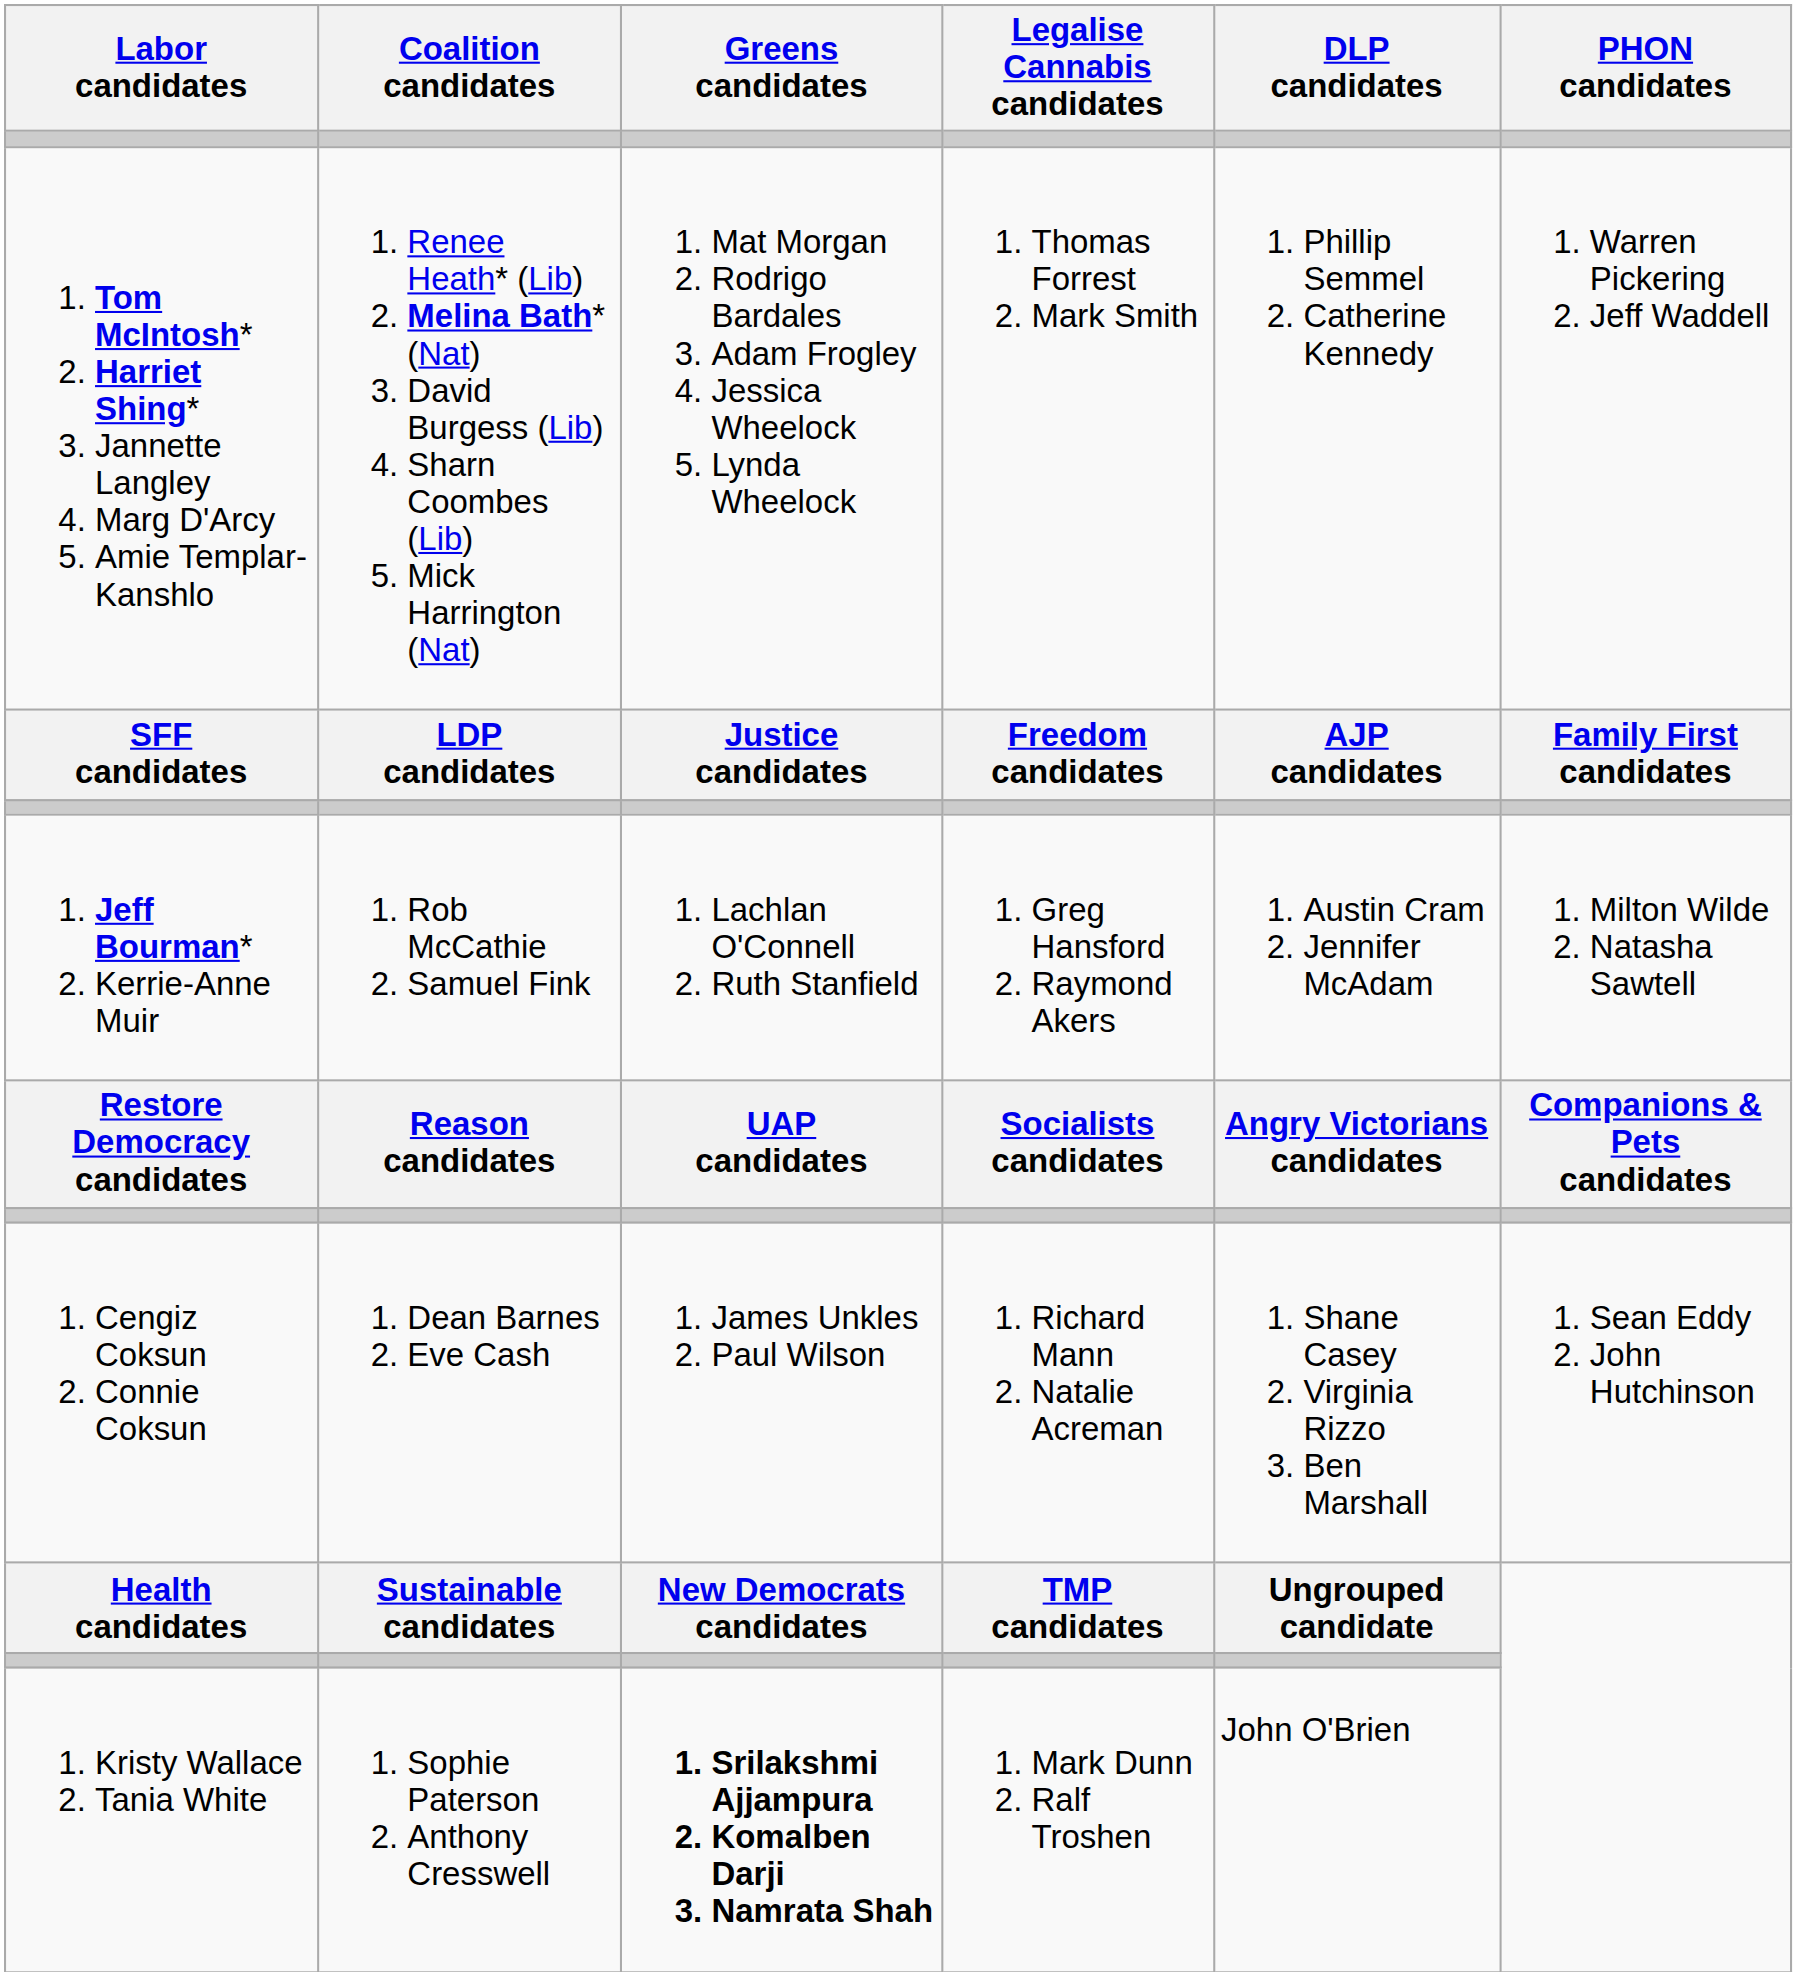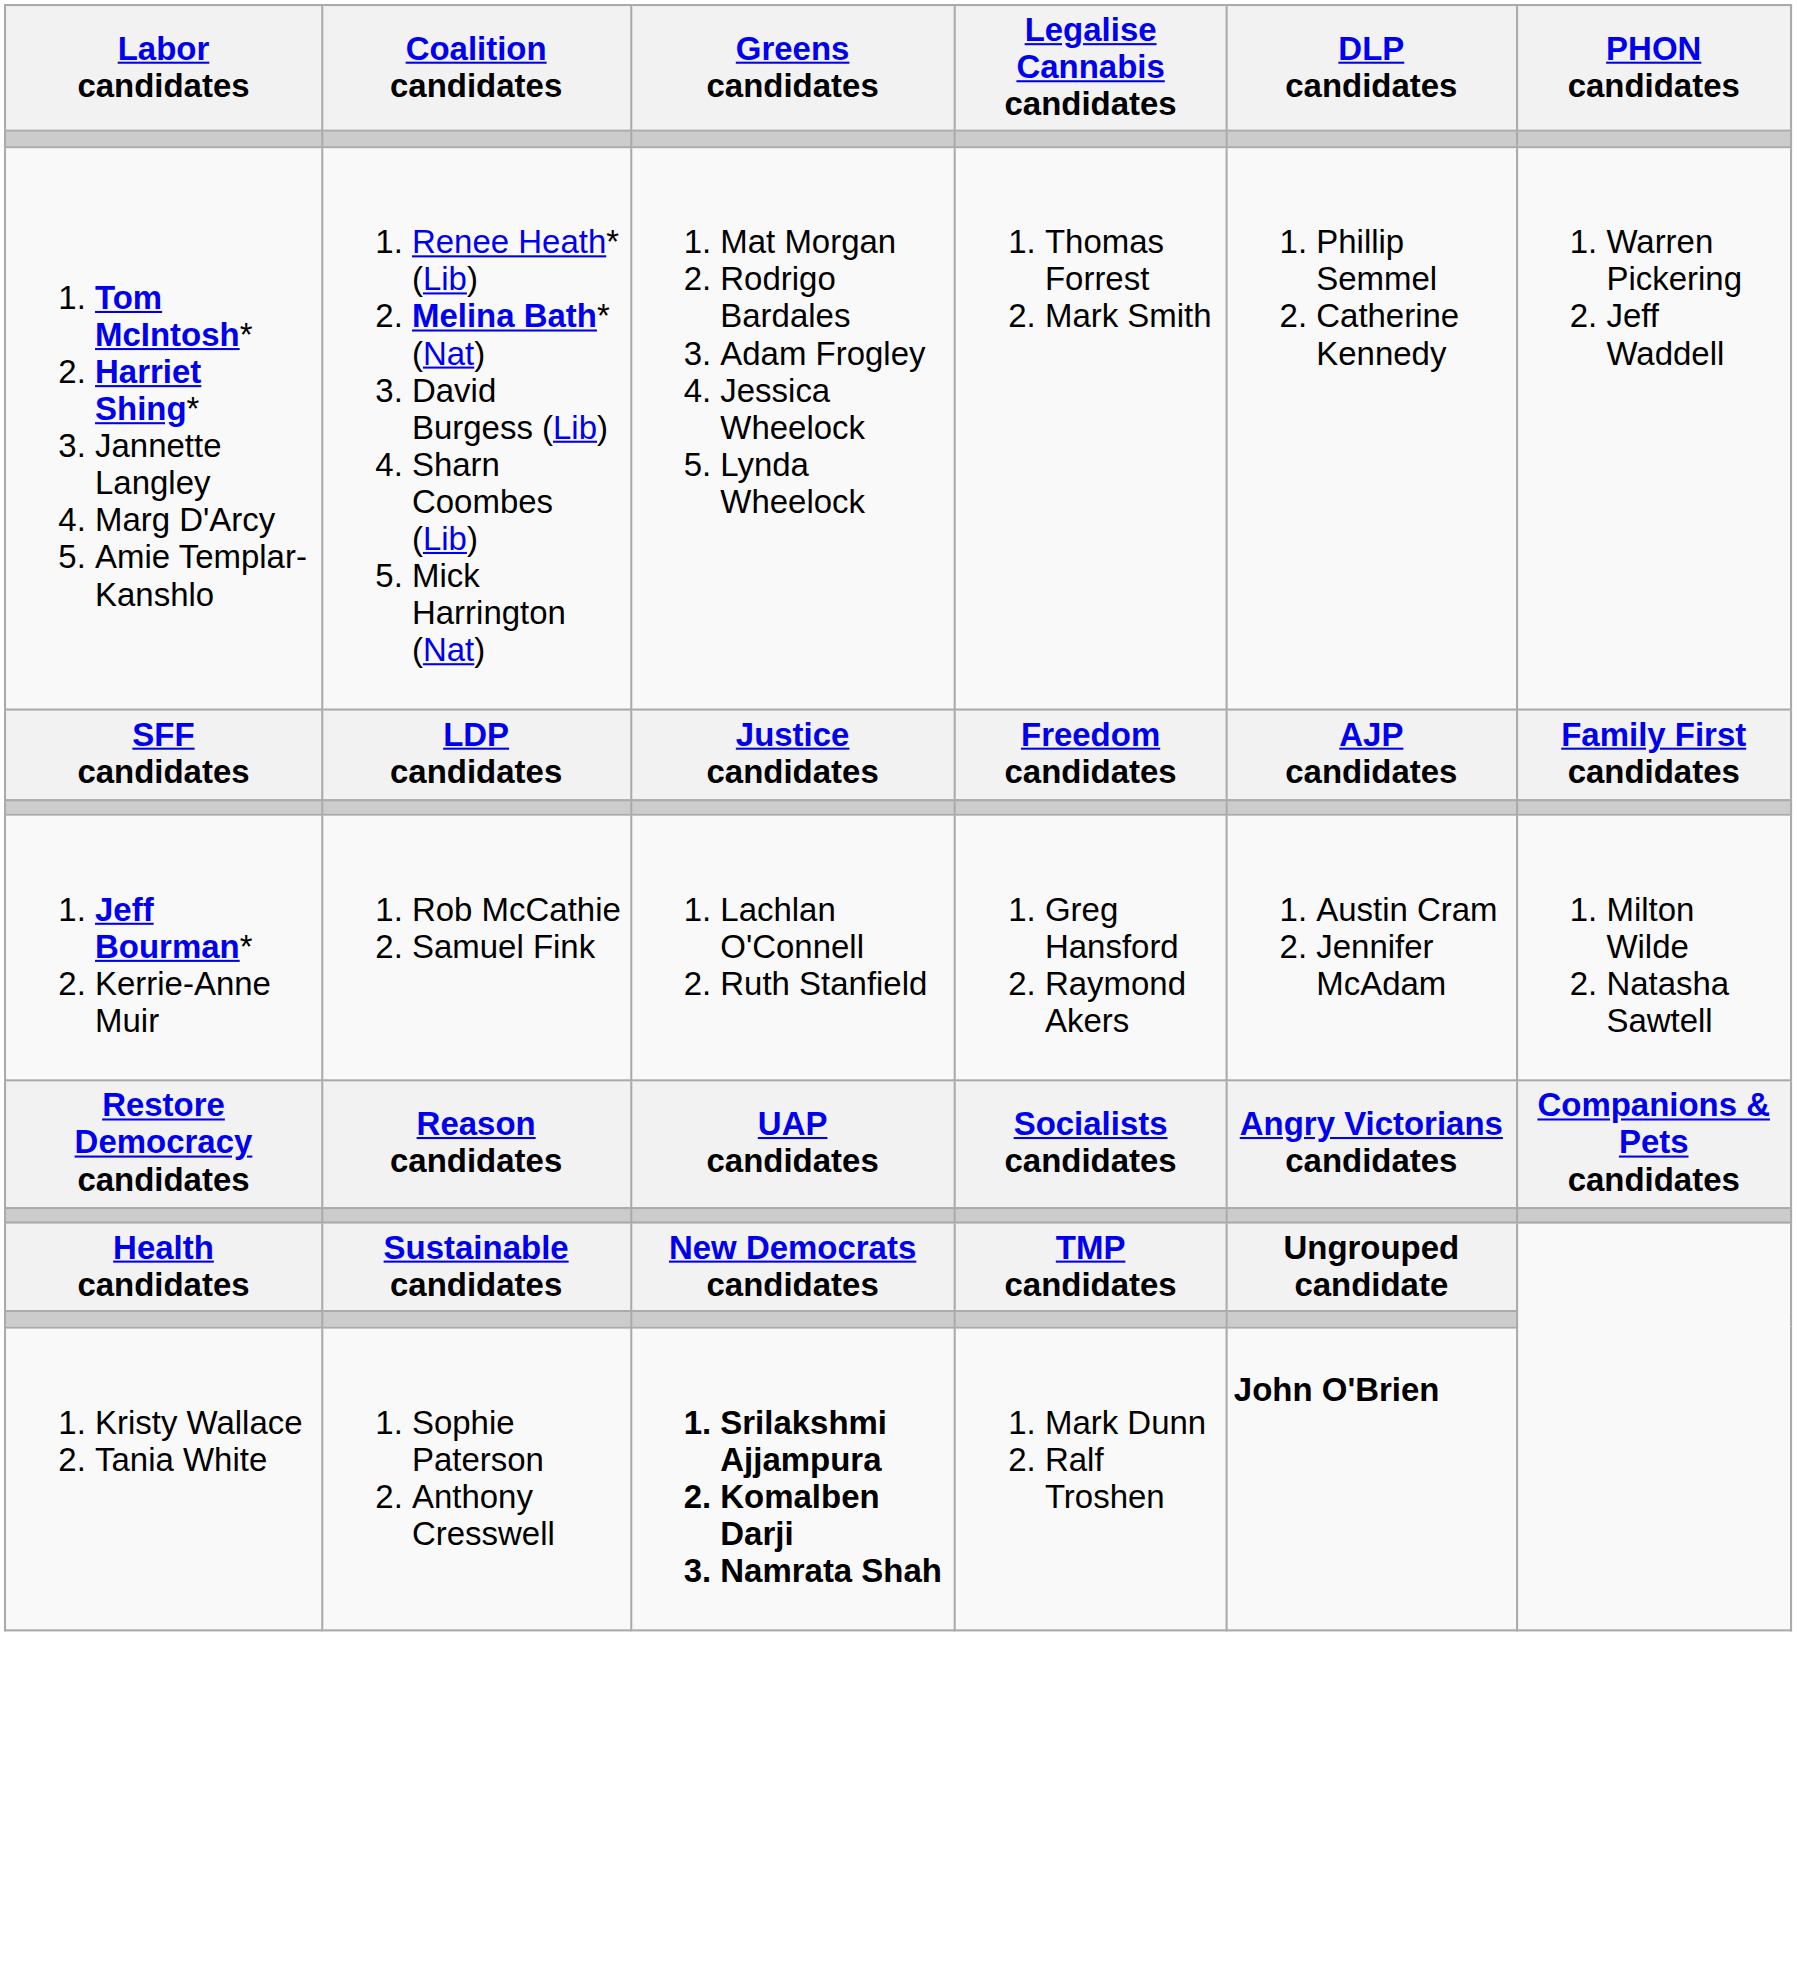- row: (161, 1374)
(1316, 1730) normal -> (1337, 1389) bold
